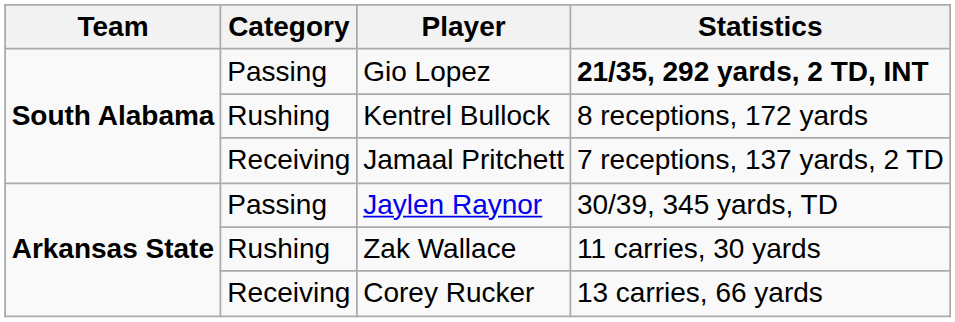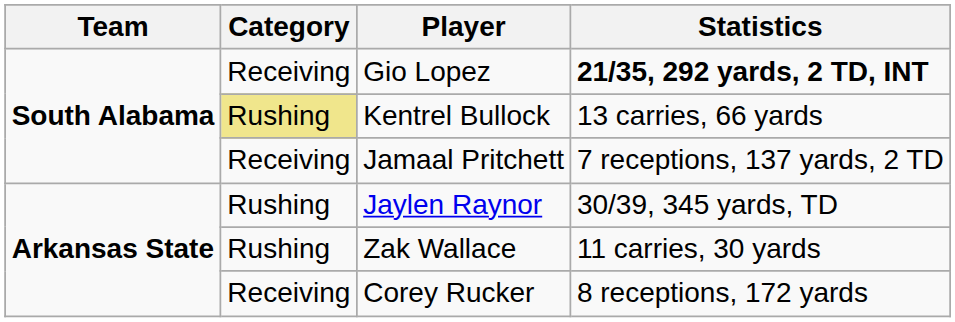(277, 71) Passing -> (289, 71) Receiving
(279, 115) no background -> (279, 115) khaki background
(722, 115) 8 receptions, 172 yards -> (700, 115) 13 carries, 66 yards
(277, 204) Passing -> (279, 204) Rushing
(700, 293) 13 carries, 66 yards -> (722, 293) 8 receptions, 172 yards
